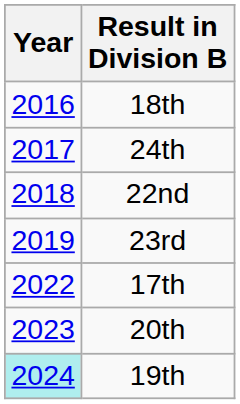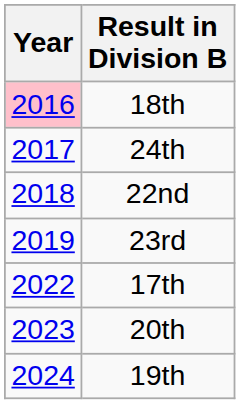(43, 104) no background -> (43, 104) pink background
(43, 375) paleturquoise background -> (43, 375) no background
